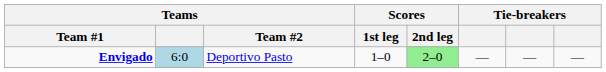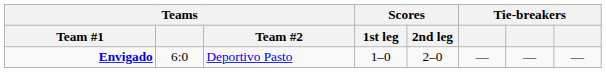(180, 57) lightblue background -> (180, 57) no background
(432, 57) lightgreen background -> (432, 57) no background
